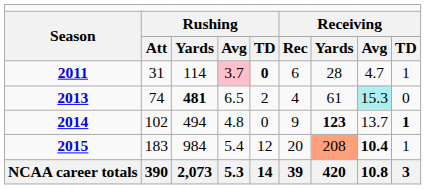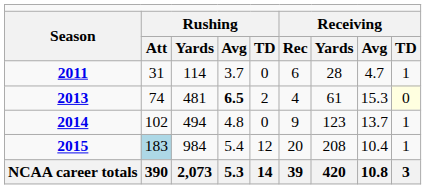(234, 73) pink background -> (234, 73) no background
(265, 73) bold -> (265, 73) normal
(195, 97) bold -> (195, 97) normal
(234, 97) normal -> (234, 97) bold
(374, 97) paleturquoise background -> (374, 97) no background
(406, 97) no background -> (406, 97) lightyellow background
(334, 122) bold -> (334, 122) normal
(406, 122) bold -> (406, 122) normal
(156, 147) no background -> (156, 147) lightblue background
(334, 147) lightsalmon background -> (334, 147) no background
(374, 147) bold -> (374, 147) normal
